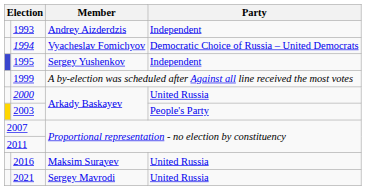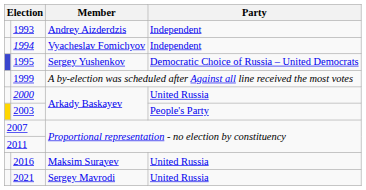(254, 45) Democratic Choice of Russia – United Democrats -> (176, 45) Independent
(176, 62) Independent -> (254, 62) Democratic Choice of Russia – United Democrats
